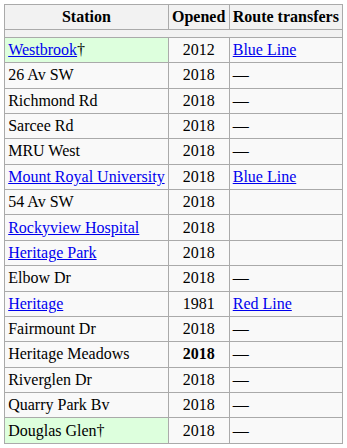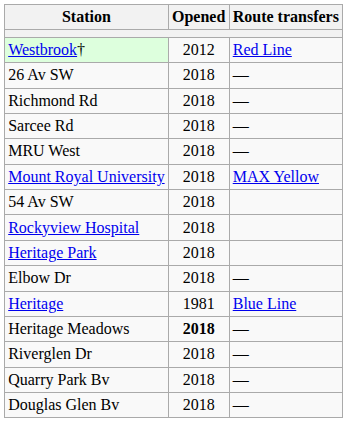(264, 49) Blue Line -> (262, 49) Red Line
(264, 176) Blue Line -> (276, 176) MAX Yellow
(262, 303) Red Line -> (264, 303) Blue Line
- row: (52, 329)
+ row: (64, 405)
- row: (56, 430)
